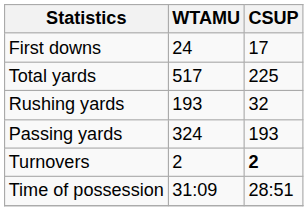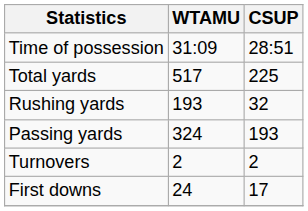rows swapped: (55, 47) <-> (86, 190)
(253, 162) bold -> (253, 162) normal
